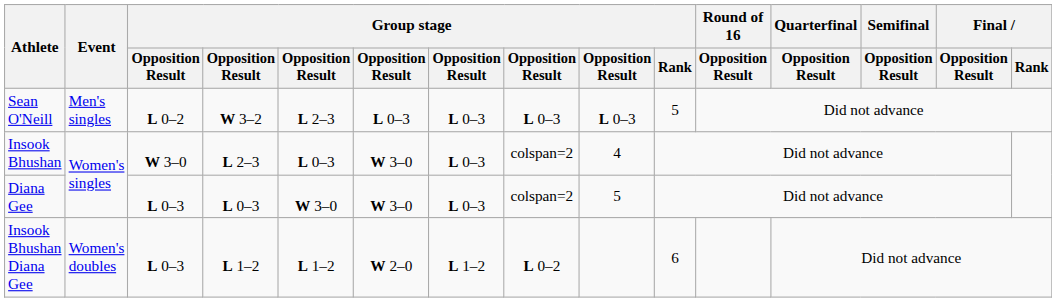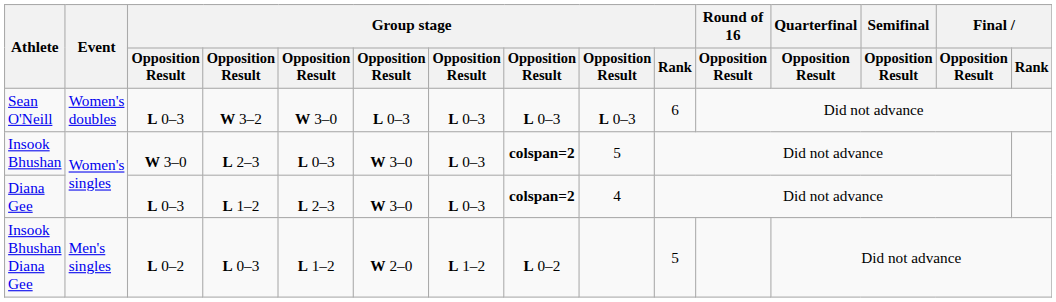(90, 110) Men's singles -> (97, 110) Women's doubles
(166, 119) L 0–2 -> (166, 119) L 0–3
(316, 119) L 2–3 -> (316, 119) W 3–0
(675, 110) 5 -> (675, 110) 6
(542, 153) normal -> (542, 153) bold
(617, 153) 4 -> (617, 153) 5
(241, 205) L 0–3 -> (241, 205) L 1–2
(316, 205) W 3–0 -> (316, 205) L 2–3
(542, 196) normal -> (542, 196) bold
(617, 196) 5 -> (617, 196) 4
(97, 258) Women's doubles -> (90, 258) Men's singles
(166, 267) L 0–3 -> (166, 267) L 0–2
(241, 267) L 1–2 -> (241, 267) L 0–3
(675, 258) 6 -> (675, 258) 5
